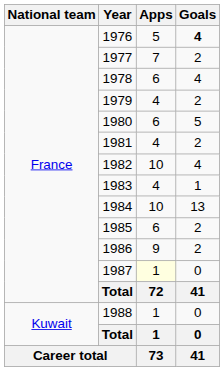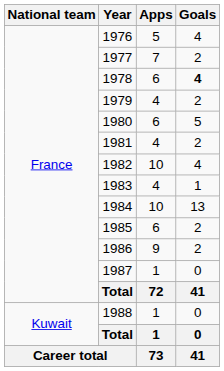(198, 36) bold -> (198, 36) normal
(198, 79) normal -> (198, 79) bold
(156, 270) lightyellow background -> (156, 270) no background
